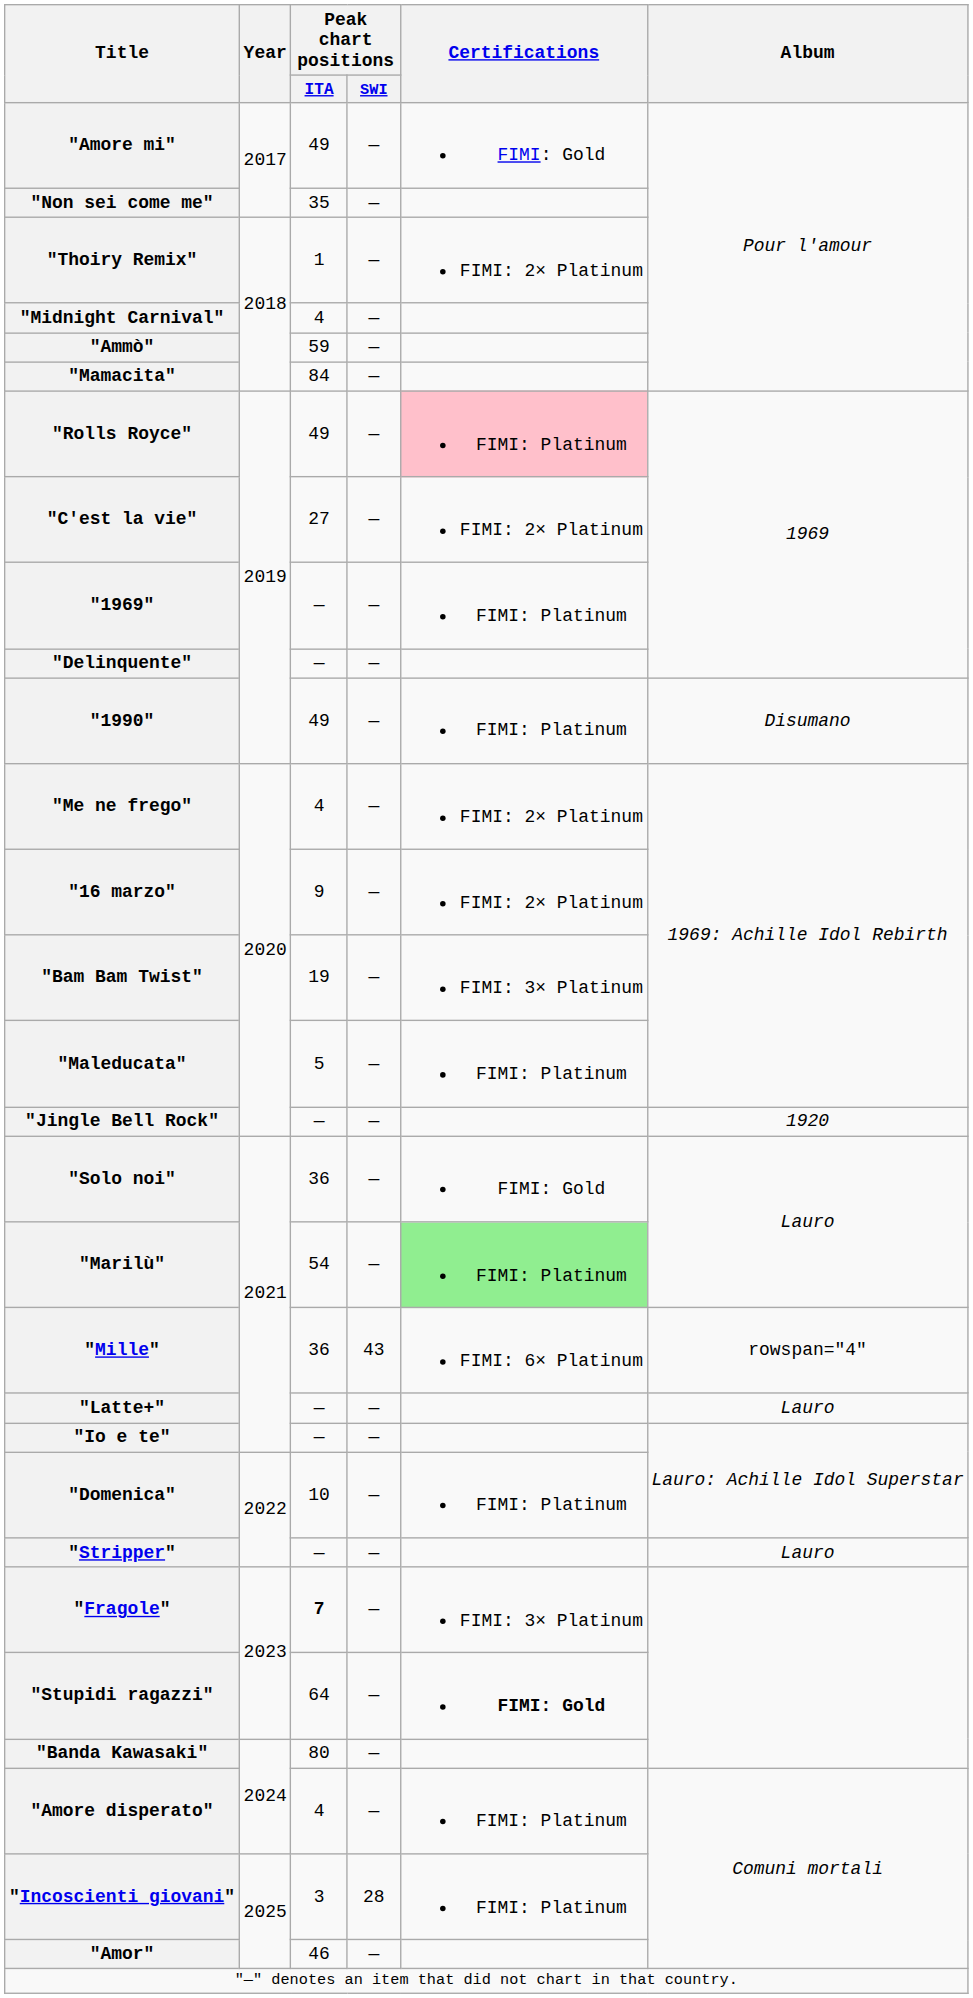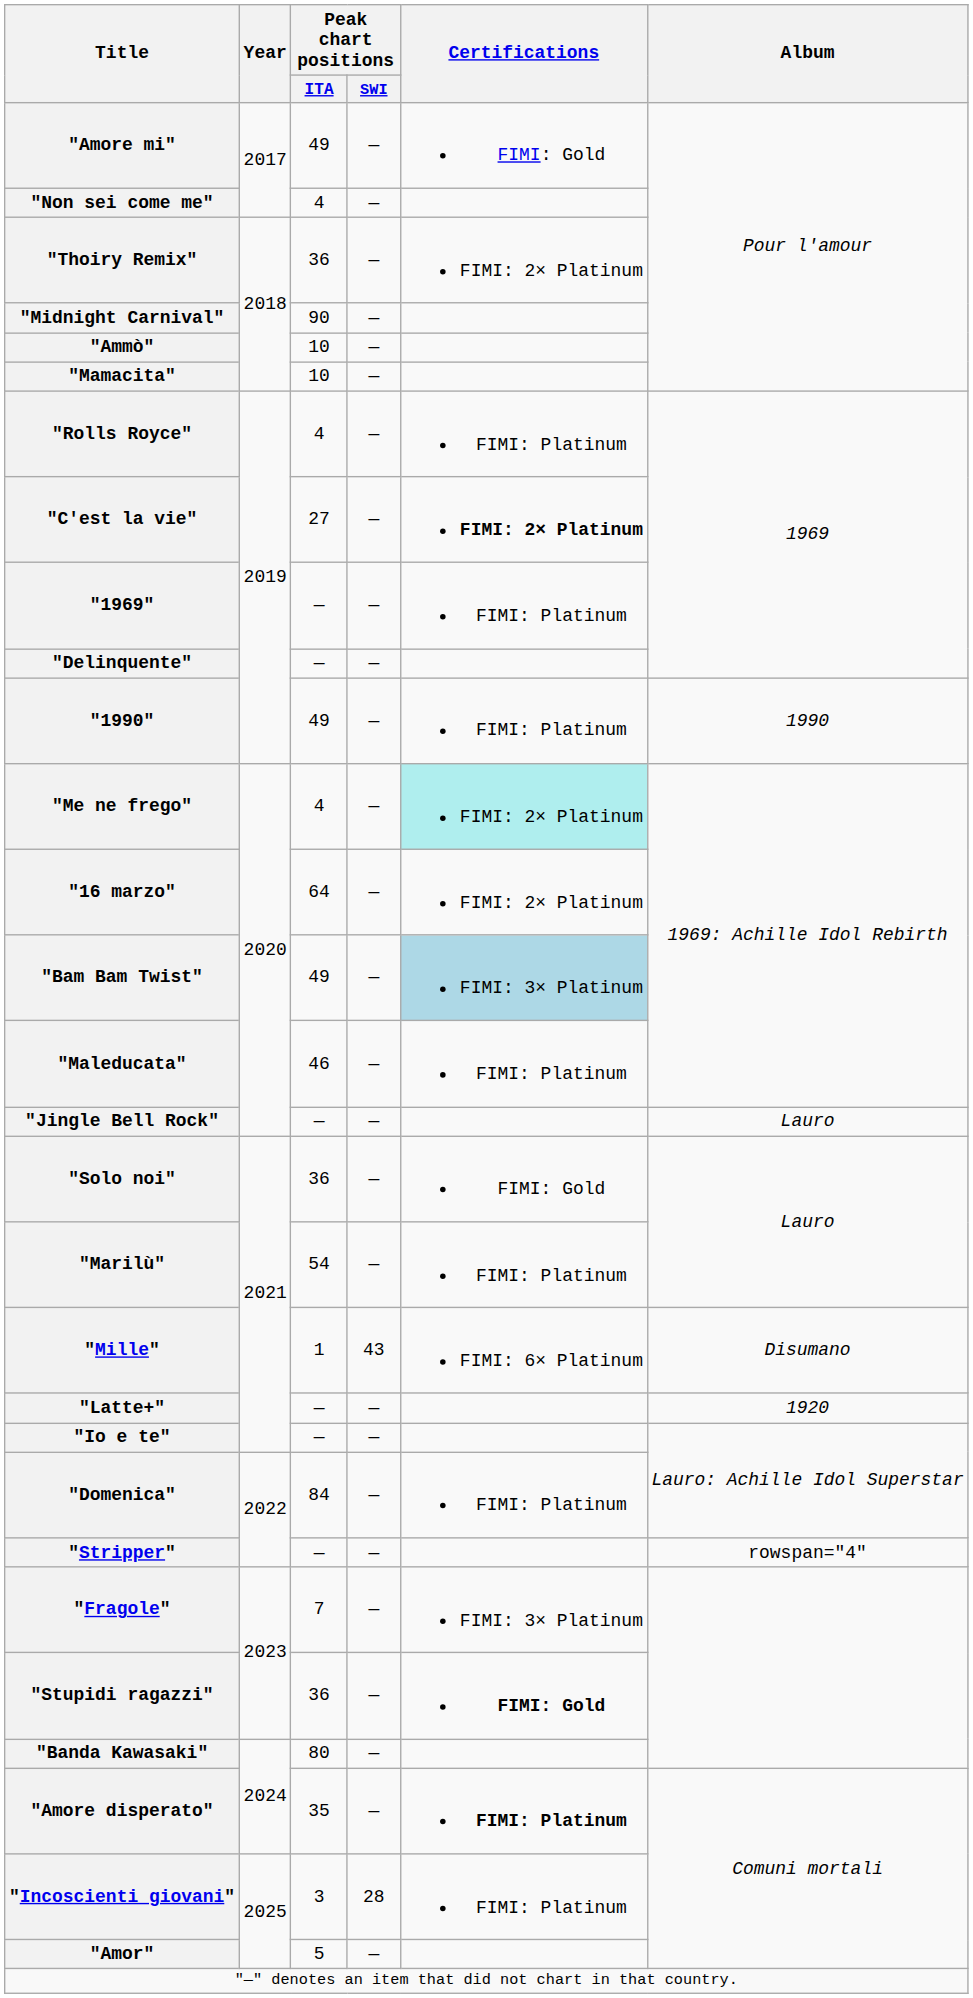(319, 203) 35 -> (319, 203) 4
(319, 260) 1 -> (319, 260) 36
(319, 318) 4 -> (319, 318) 90
(319, 347) 59 -> (319, 347) 10
(319, 376) 84 -> (319, 376) 10
(319, 434) 49 -> (319, 434) 4
(524, 444) pink background -> (524, 444) no background
(524, 530) normal -> (524, 530) bold
(808, 721) Disumano -> (808, 721) 1990
(524, 817) no background -> (524, 817) paleturquoise background
(319, 892) 9 -> (319, 892) 64
(319, 978) 19 -> (319, 978) 49
(524, 988) no background -> (524, 988) lightblue background
(319, 1064) 5 -> (319, 1064) 46
(808, 1121) 1920 -> (808, 1121) Lauro
(524, 1275) lightgreen background -> (524, 1275) no background
(319, 1351) 36 -> (319, 1351) 1
(808, 1351) rowspan="4" -> (808, 1351) Disumano
(808, 1408) Lauro -> (808, 1408) 1920
(319, 1495) 10 -> (319, 1495) 84
(808, 1552) Lauro -> (808, 1552) rowspan="4"
(319, 1610) bold -> (319, 1610) normal
(319, 1696) 64 -> (319, 1696) 36
(319, 1811) 4 -> (319, 1811) 35
(524, 1821) normal -> (524, 1821) bold
(319, 1954) 46 -> (319, 1954) 5
